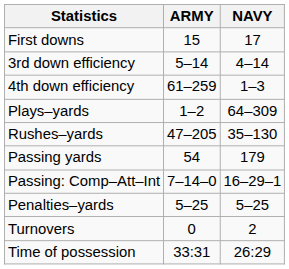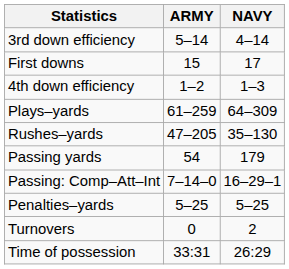rows swapped: (46, 39) <-> (71, 63)
(192, 87) 61–259 -> (192, 87) 1–2
(192, 110) 1–2 -> (192, 110) 61–259
